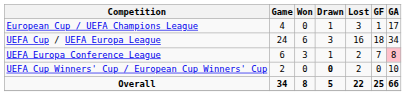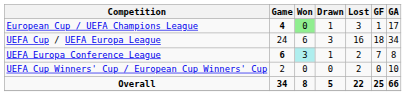(282, 26) normal -> (282, 26) bold
(305, 26) no background -> (305, 26) lightgreen background
(282, 55) normal -> (282, 55) bold
(305, 55) no background -> (305, 55) paleturquoise background
(394, 55) pink background -> (394, 55) no background
(330, 69) bold -> (330, 69) normal
